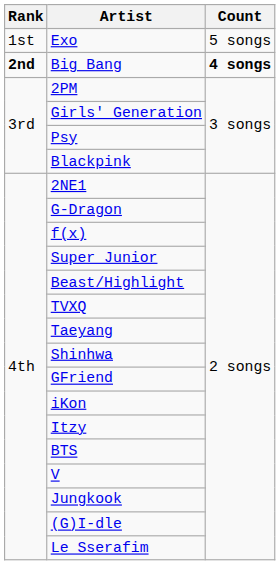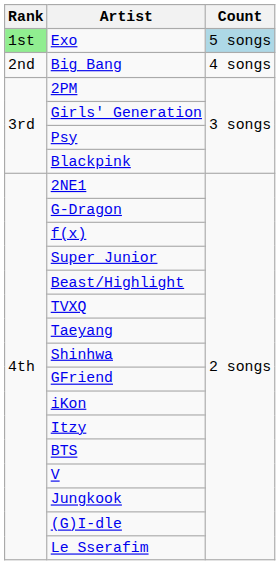(21, 41) no background -> (21, 41) lightgreen background
(240, 41) no background -> (240, 41) lightblue background
(21, 65) bold -> (21, 65) normal
(240, 65) bold -> (240, 65) normal
